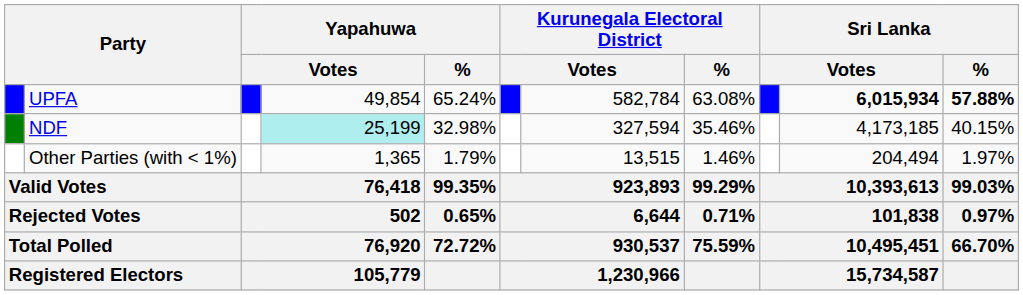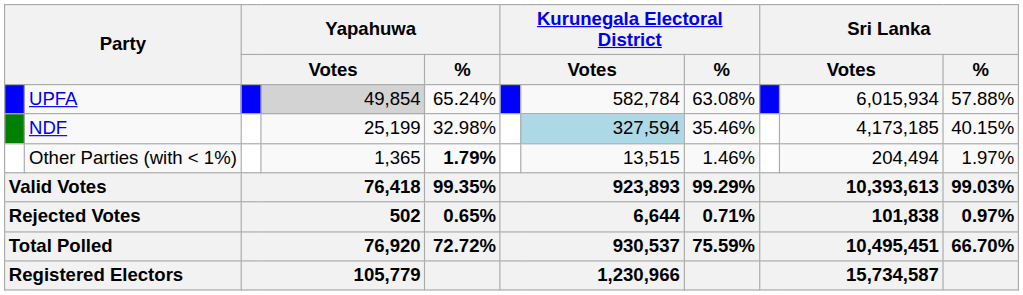(392, 98) no background -> (392, 98) lightgrey background
(898, 98) bold -> (898, 98) normal
(983, 98) bold -> (983, 98) normal
(392, 128) paleturquoise background -> (392, 128) no background
(646, 128) no background -> (646, 128) lightblue background
(470, 157) normal -> (470, 157) bold
